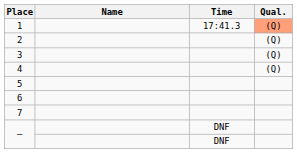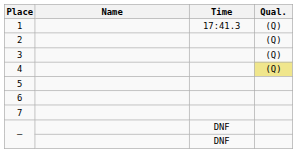(273, 26) lightsalmon background -> (273, 26) no background
(273, 69) no background -> (273, 69) khaki background
